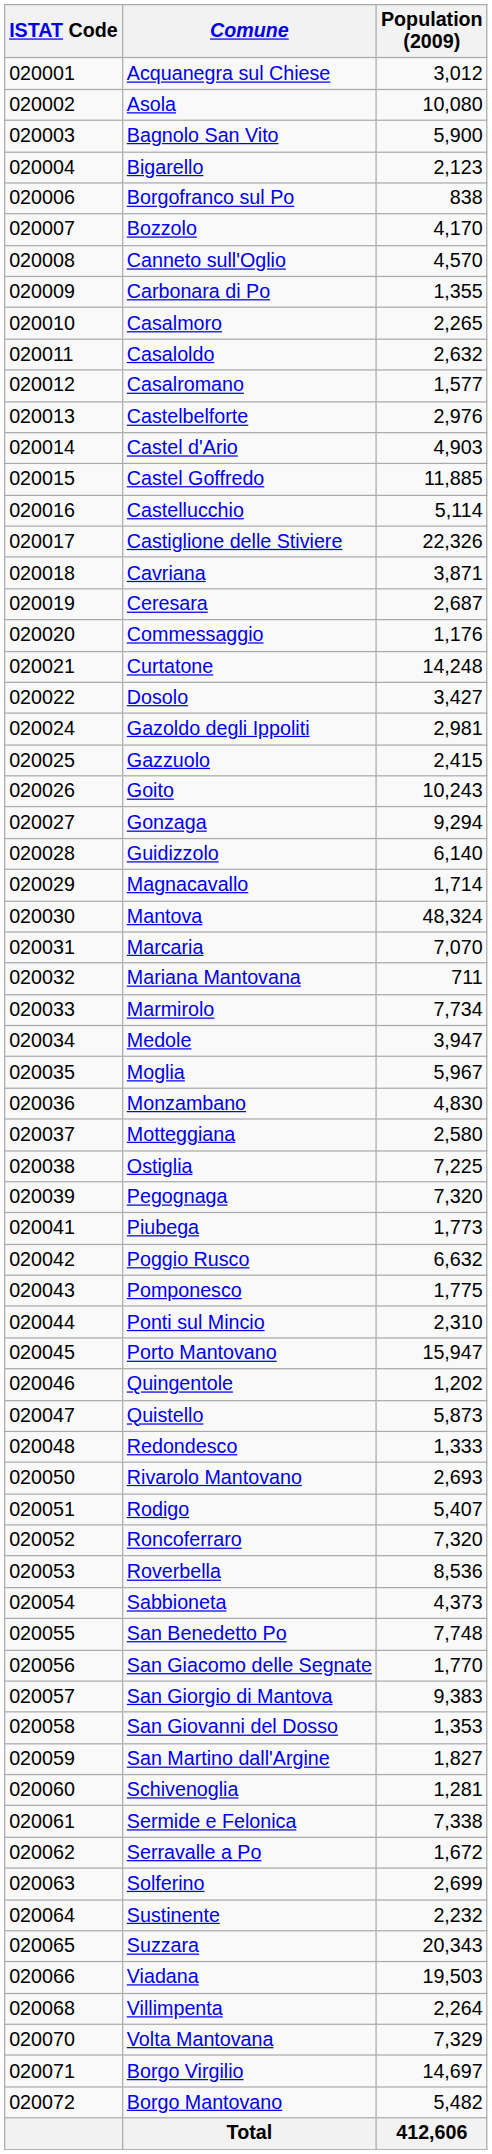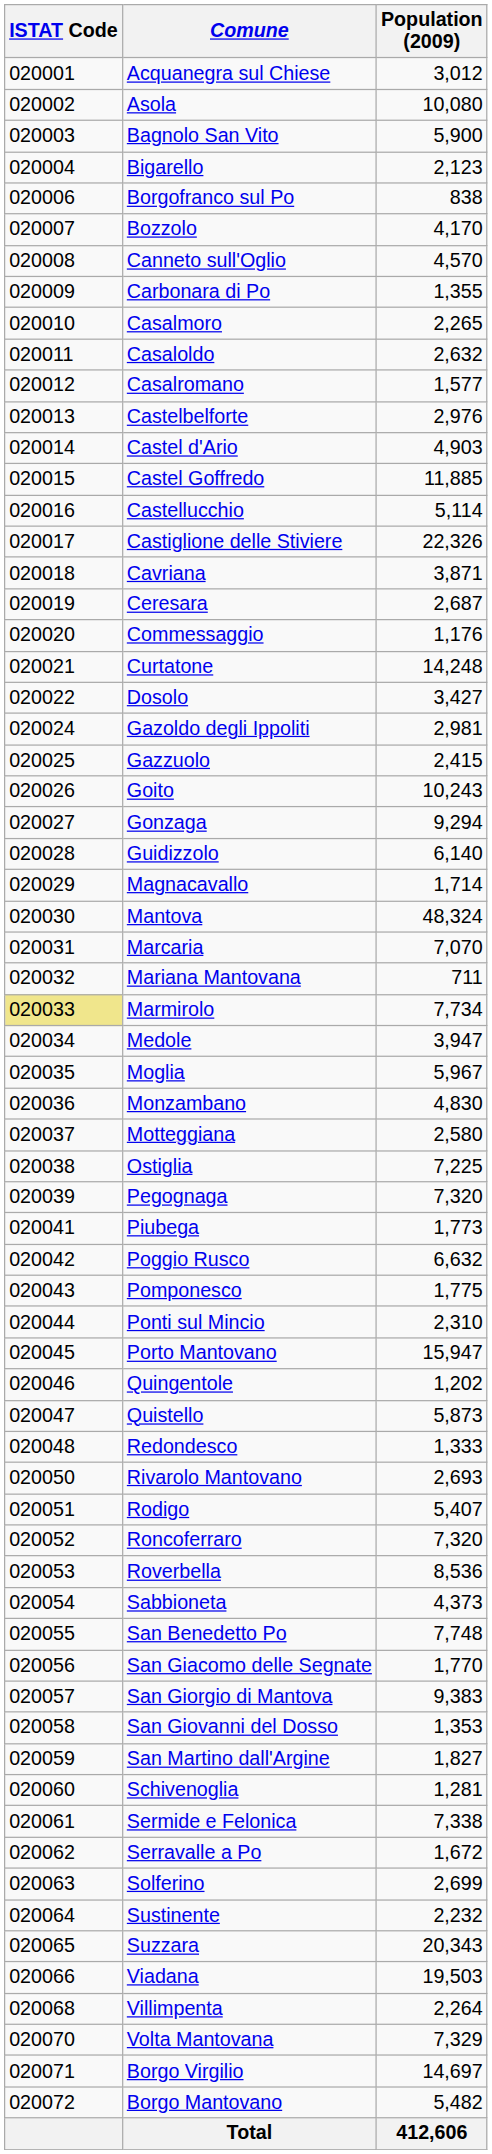(42, 1009) no background -> (42, 1009) khaki background
